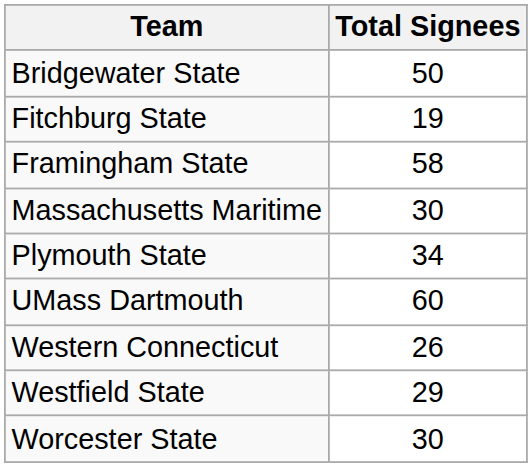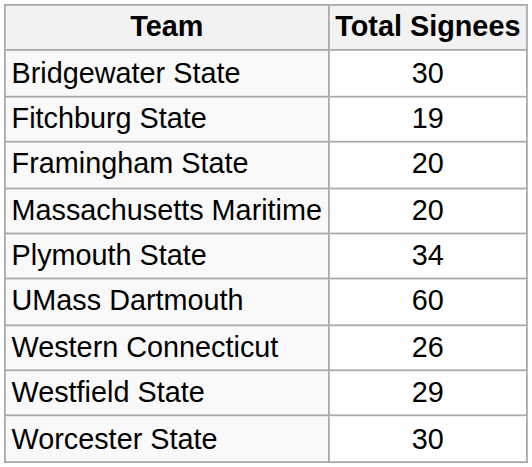(428, 73) 50 -> (428, 73) 30
(428, 164) 58 -> (428, 164) 20
(428, 210) 30 -> (428, 210) 20
